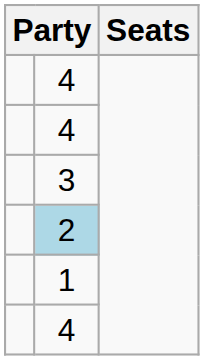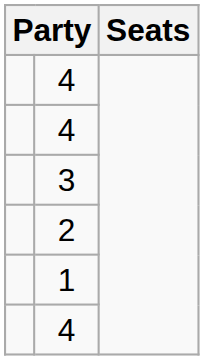(67, 230) lightblue background -> (67, 230) no background
